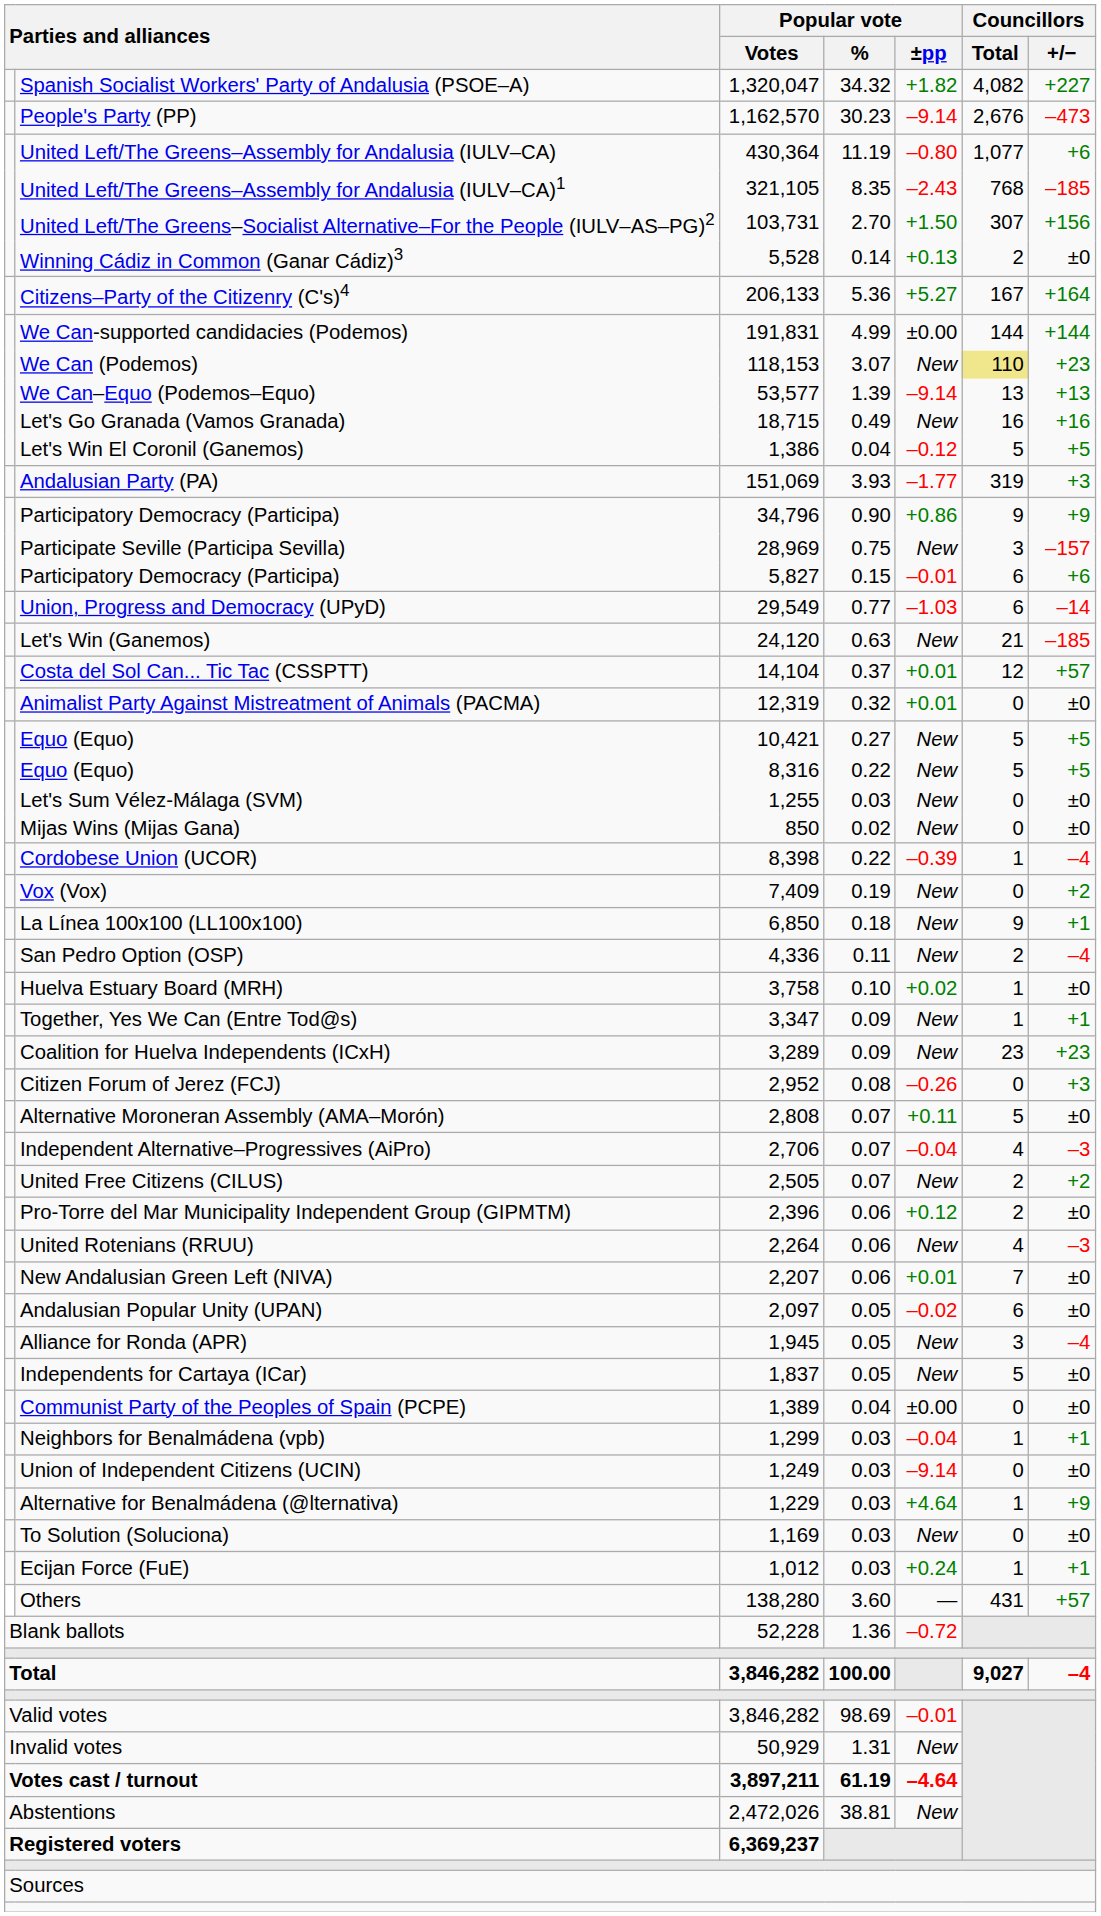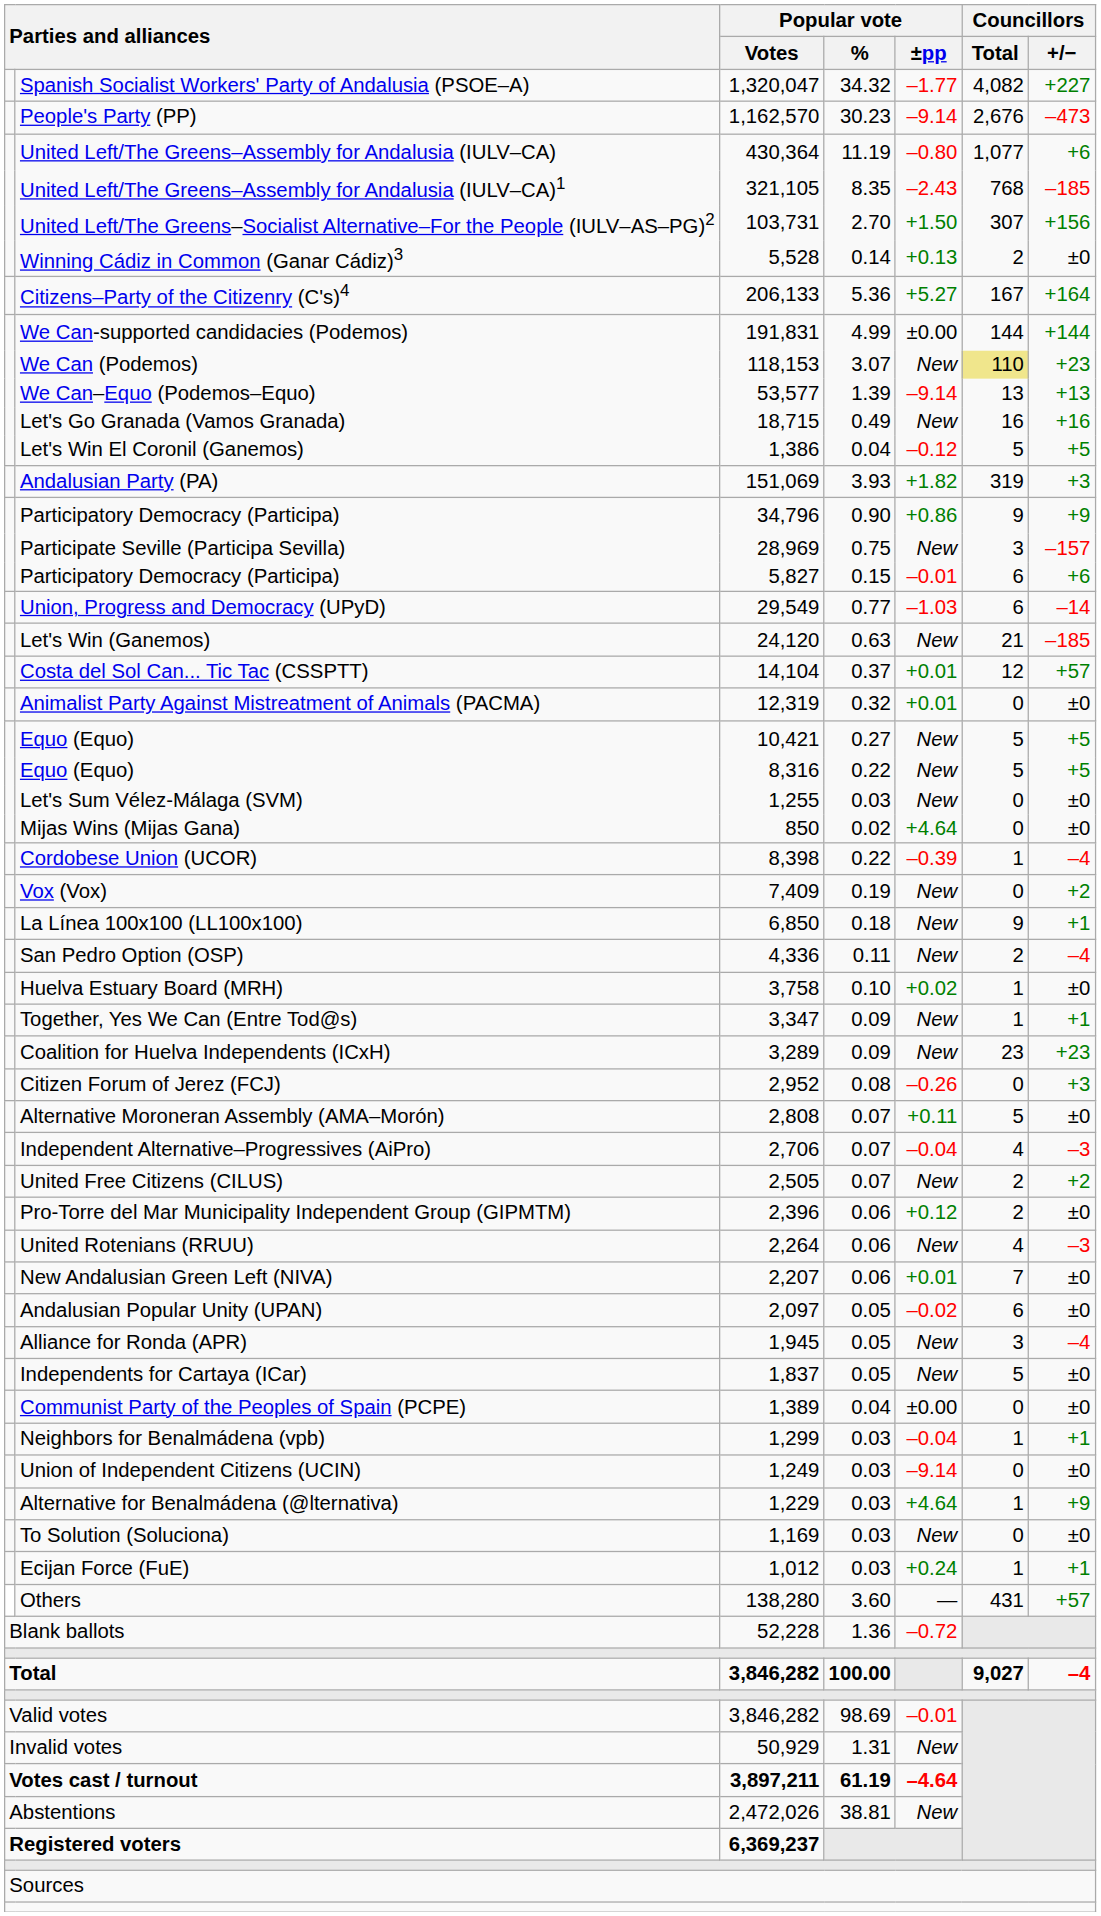(932, 85) +1.82 -> (932, 85) –1.77
(932, 481) –1.77 -> (932, 481) +1.82
(937, 827) New -> (932, 827) +4.64
